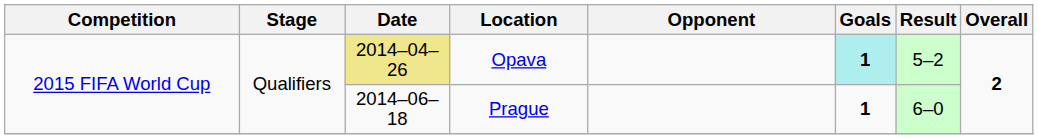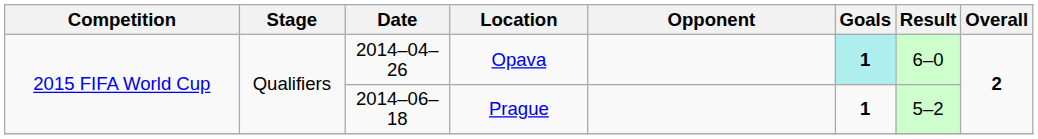(397, 59) khaki background -> (397, 59) no background
(928, 59) 5–2 -> (928, 59) 6–0
(928, 109) 6–0 -> (928, 109) 5–2
